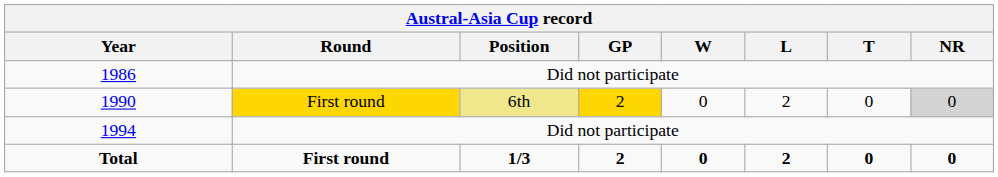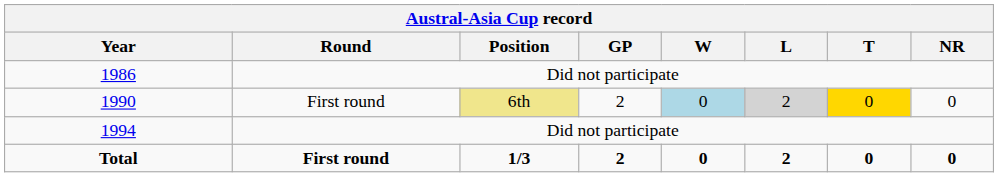(346, 102) gold background -> (346, 102) no background
(620, 102) gold background -> (620, 102) no background
(703, 102) no background -> (703, 102) lightblue background
(786, 102) no background -> (786, 102) lightgrey background
(869, 102) no background -> (869, 102) gold background
(952, 102) lightgrey background -> (952, 102) no background
